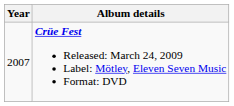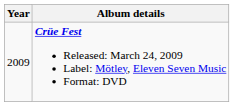(18, 62) 2007 -> (18, 62) 2009
